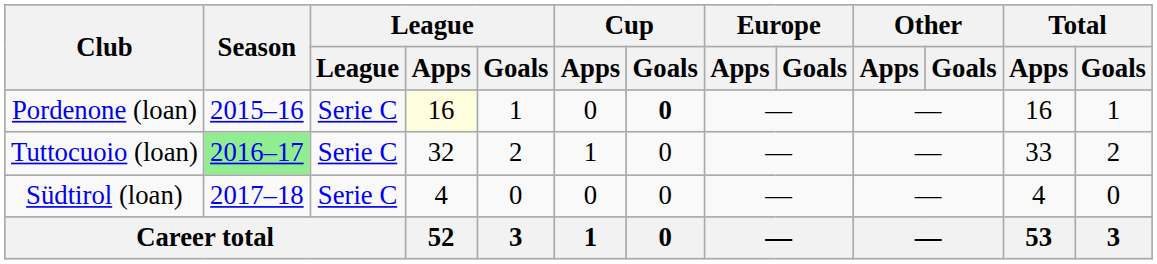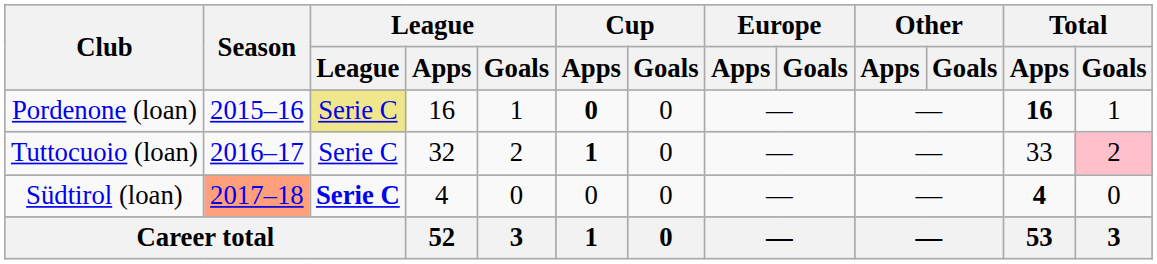(358, 110) no background -> (358, 110) khaki background
(441, 110) lightyellow background -> (442, 110) no background
(590, 110) normal -> (591, 110) bold
(665, 110) bold -> (666, 110) normal
(1039, 110) normal -> (1039, 110) bold
(257, 152) lightgreen background -> (257, 152) no background
(590, 152) normal -> (591, 152) bold
(1113, 152) no background -> (1114, 152) pink background
(257, 195) no background -> (257, 195) lightsalmon background
(358, 195) normal -> (358, 195) bold
(1039, 195) normal -> (1039, 195) bold
